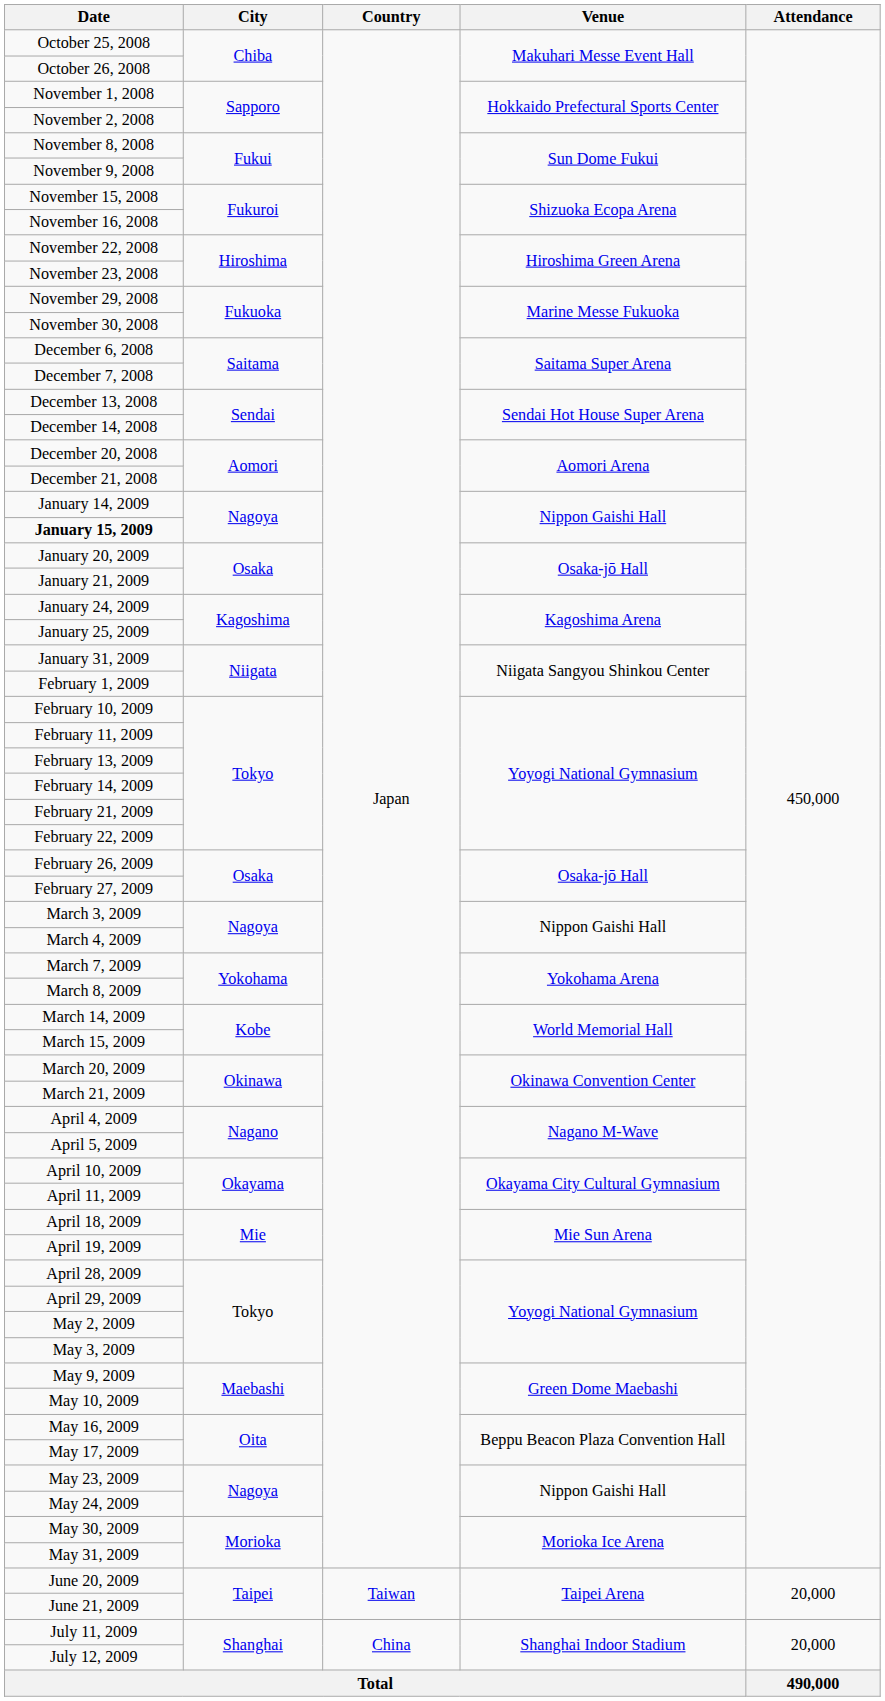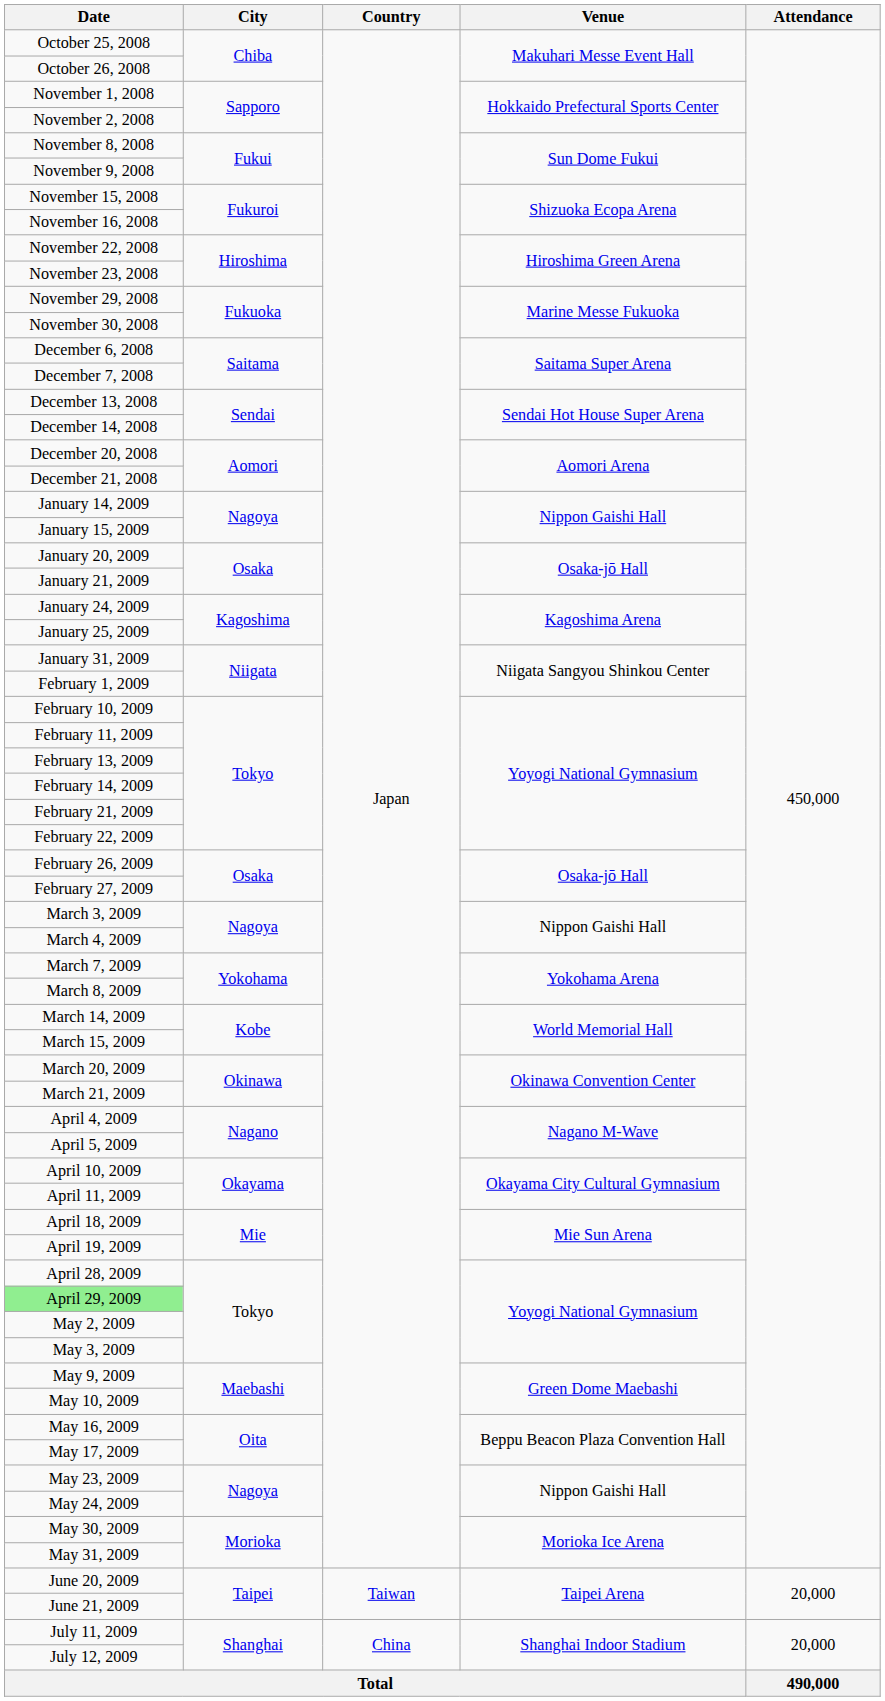(94, 529) bold -> (94, 529) normal
(94, 1298) no background -> (94, 1298) lightgreen background
